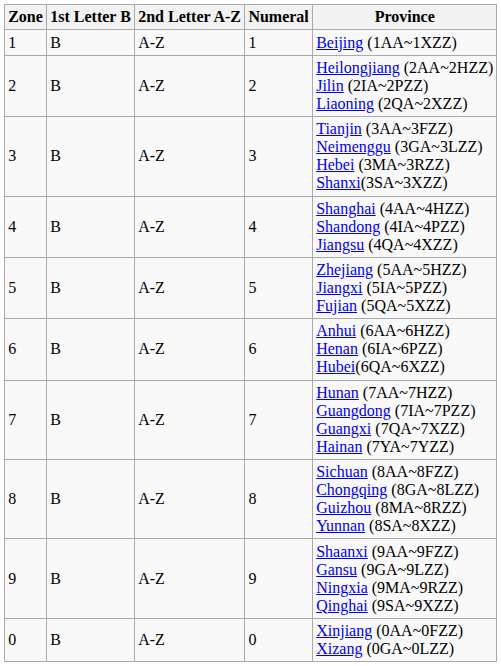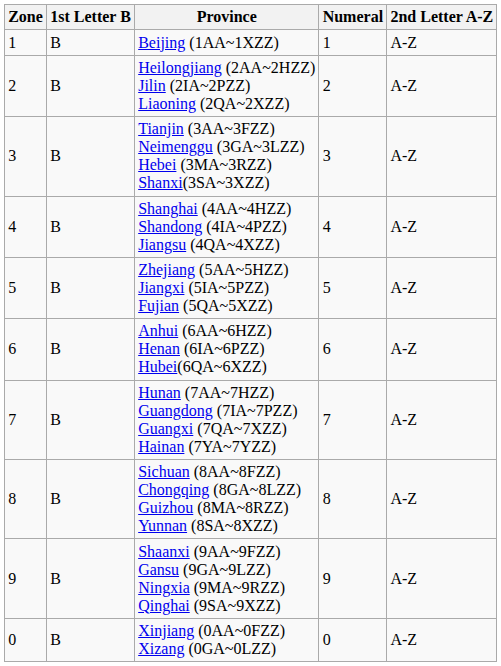columns swapped: (190, 17) <-> (405, 17)
